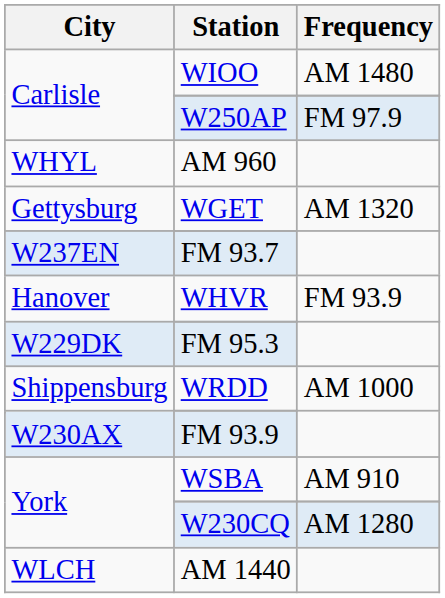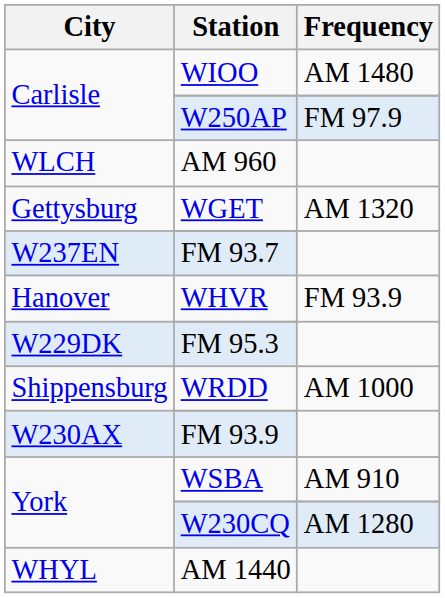(54, 162) WHYL -> (53, 162) WLCH
(53, 569) WLCH -> (54, 569) WHYL
